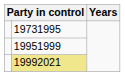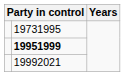(37, 46) normal -> (37, 46) bold
(37, 63) khaki background -> (37, 63) no background
